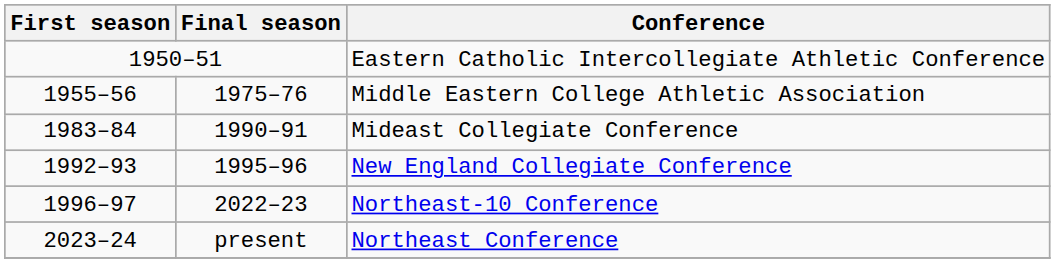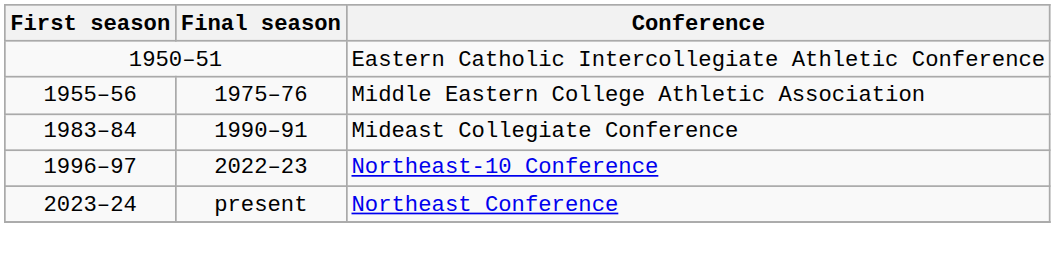- row: (572, 168)
